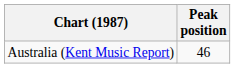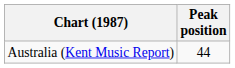(203, 52) 46 -> (203, 52) 44
